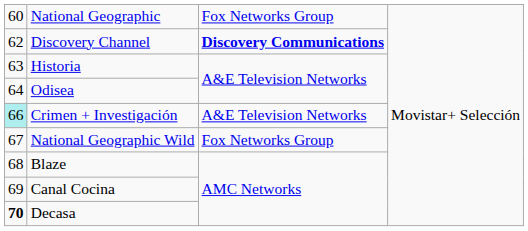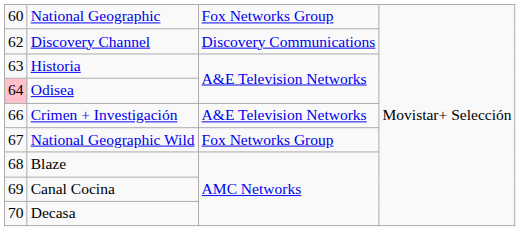(293, 41) bold -> (288, 41) normal
(16, 90) no background -> (16, 90) pink background
(16, 115) paleturquoise background -> (16, 115) no background
(16, 213) bold -> (16, 213) normal
